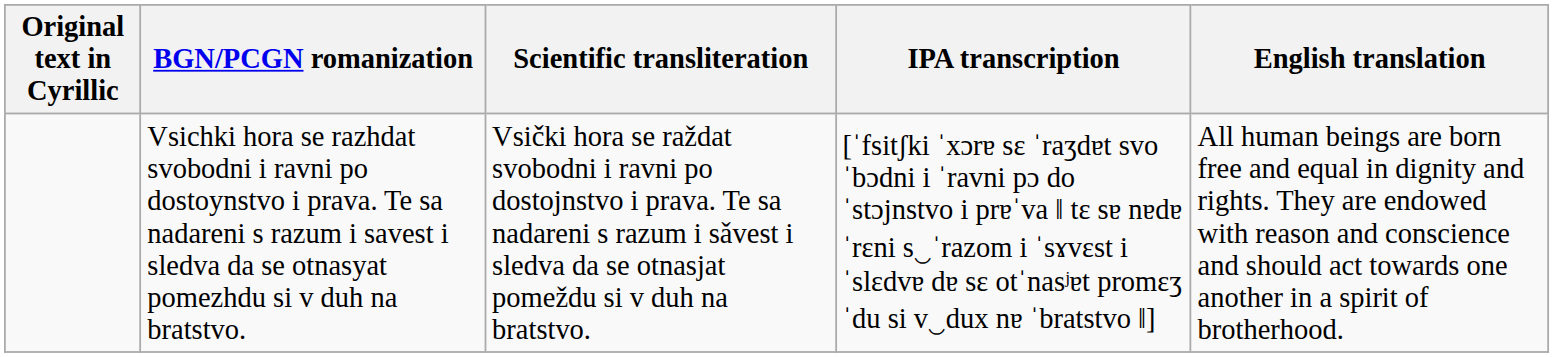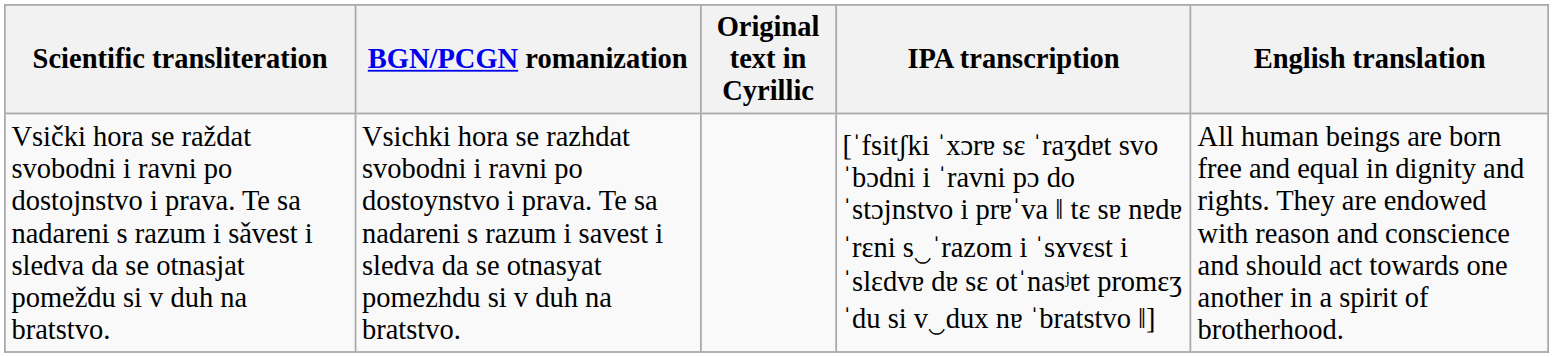columns swapped: (73, 59) <-> (661, 59)
